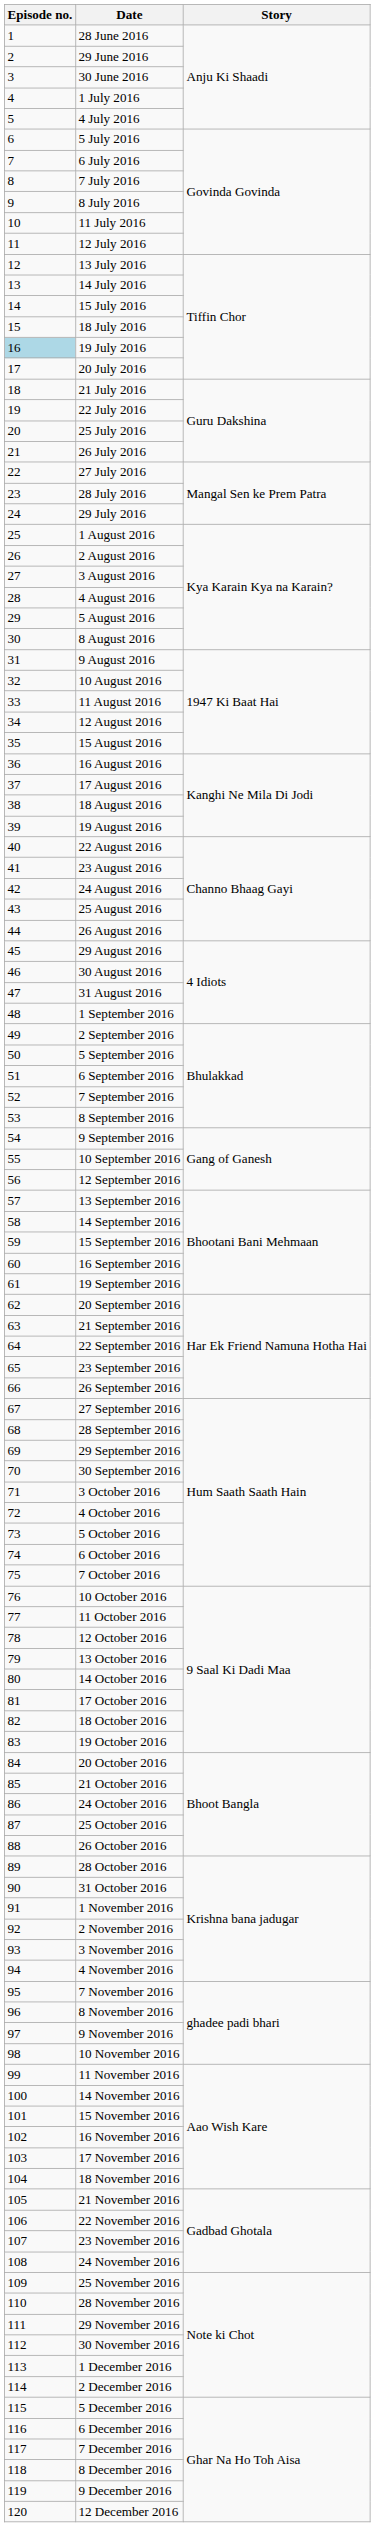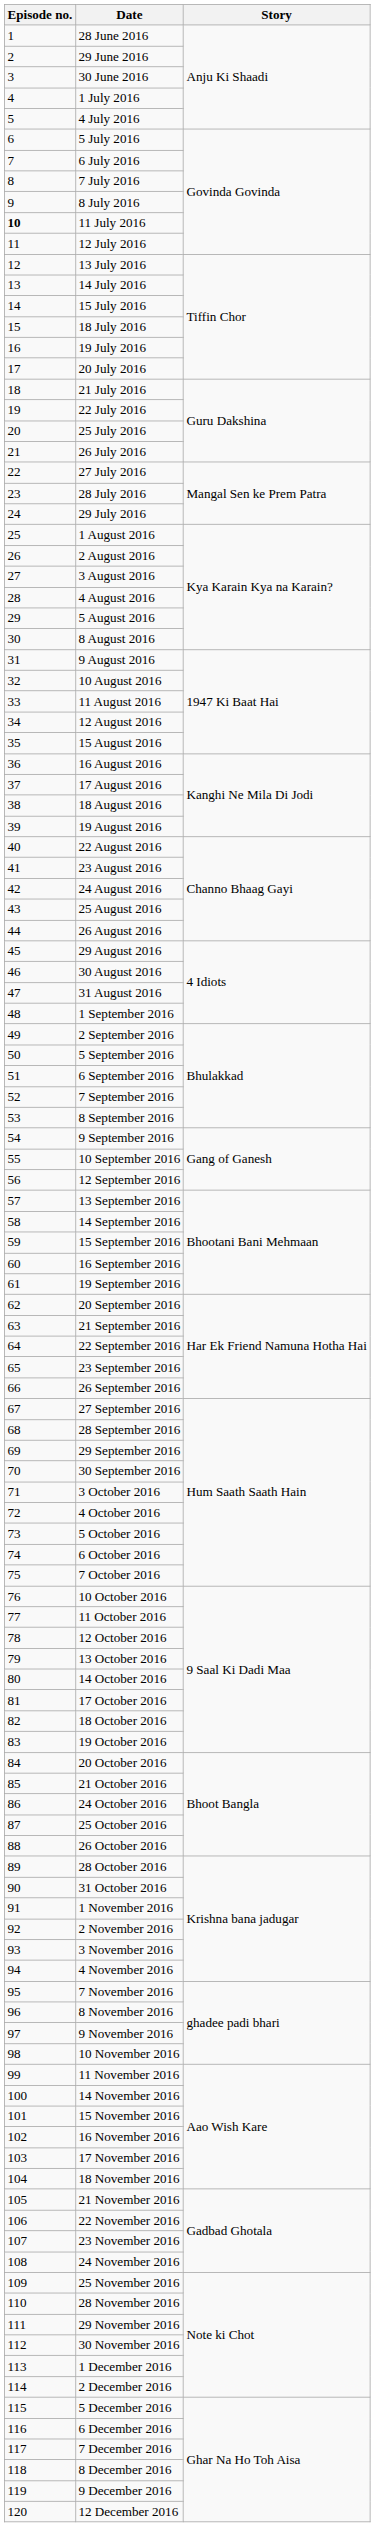(14, 222) normal -> (14, 222) bold
(14, 347) lightblue background -> (14, 347) no background
